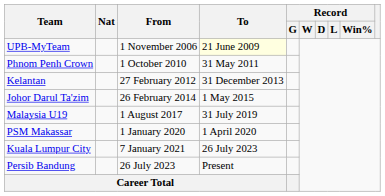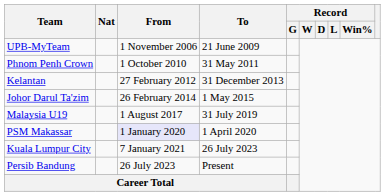(231, 47) lightyellow background -> (231, 47) no background
(152, 132) no background -> (152, 132) lavender background
